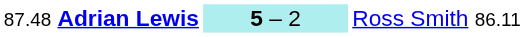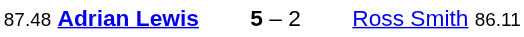(276, 18) paleturquoise background -> (276, 18) no background
